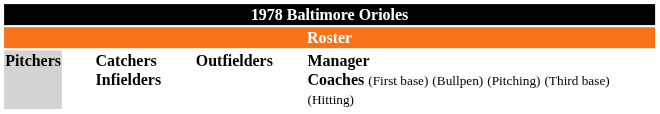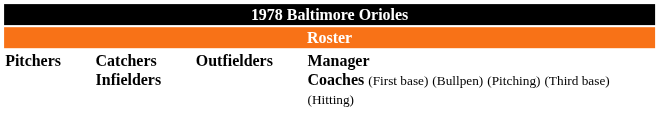(33, 60) lightgrey background -> (33, 60) no background
